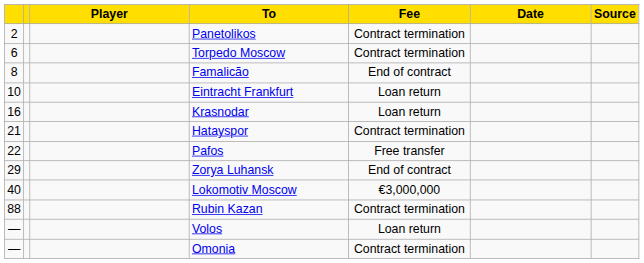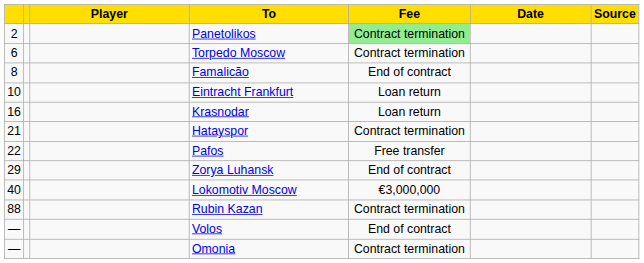(409, 33) no background -> (409, 33) lightgreen background
(409, 229) Loan return -> (409, 229) End of contract
